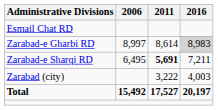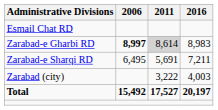(134, 44) normal -> (134, 44) bold
(167, 44) no background -> (167, 44) lightgrey background
(199, 44) lightgrey background -> (199, 44) no background
(167, 60) bold -> (167, 60) normal
